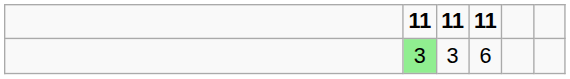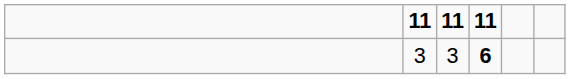(420, 55) lightgreen background -> (420, 55) no background
(485, 55) normal -> (485, 55) bold
